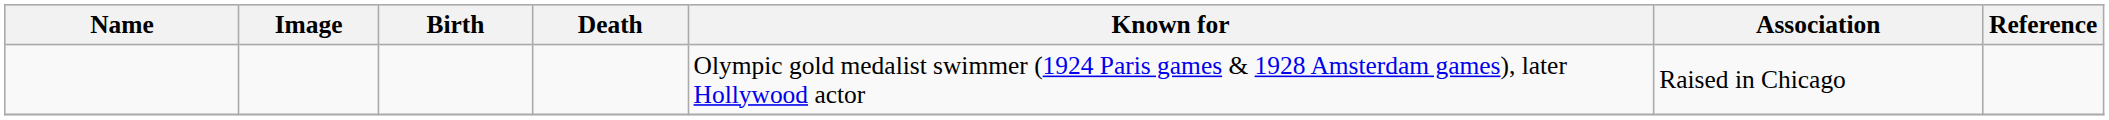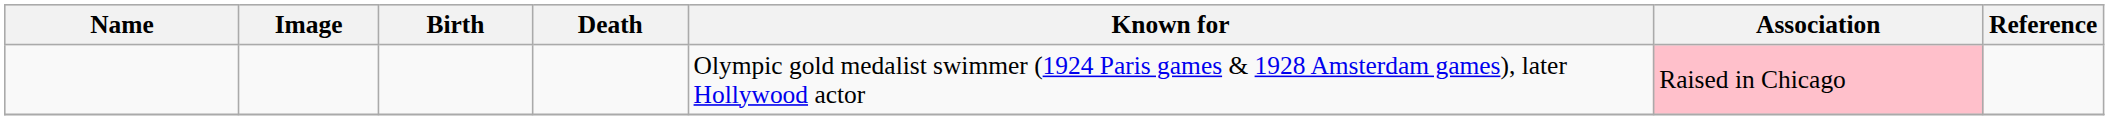(1753, 79) no background -> (1753, 79) pink background
